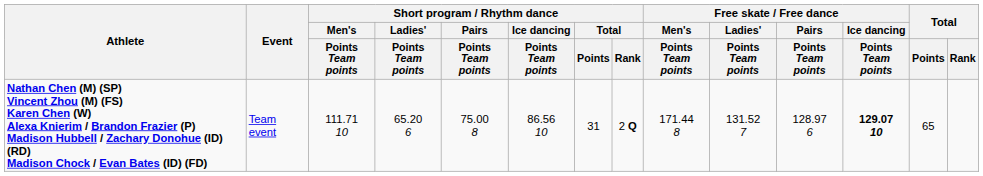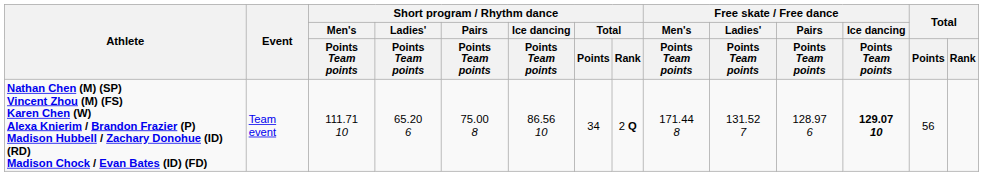(593, 126) 31 -> (593, 126) 34
(928, 126) 65 -> (928, 126) 56
